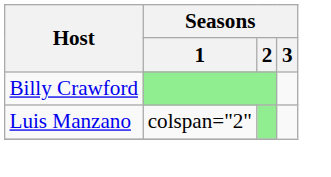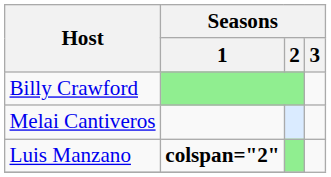+ row: (83, 121)
(200, 121) normal -> (222, 155) bold
